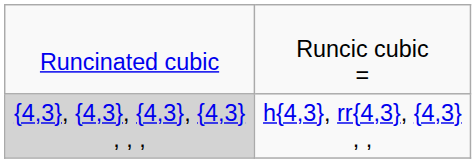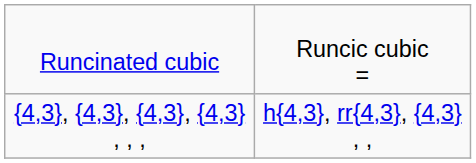(130, 125) lightgrey background -> (130, 125) no background
